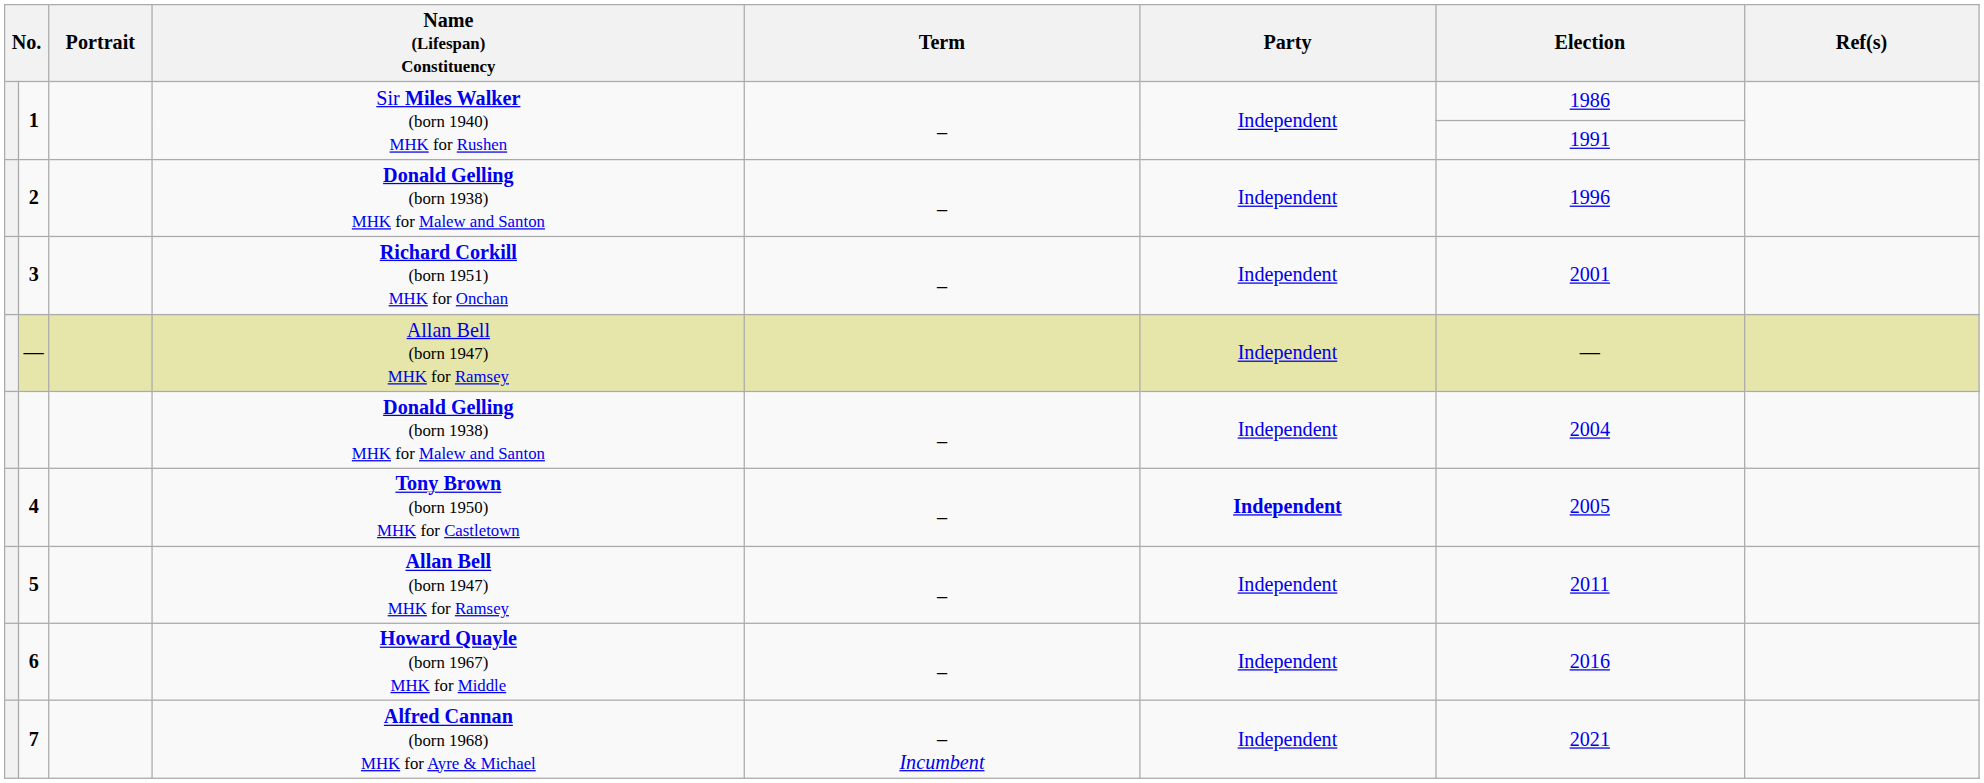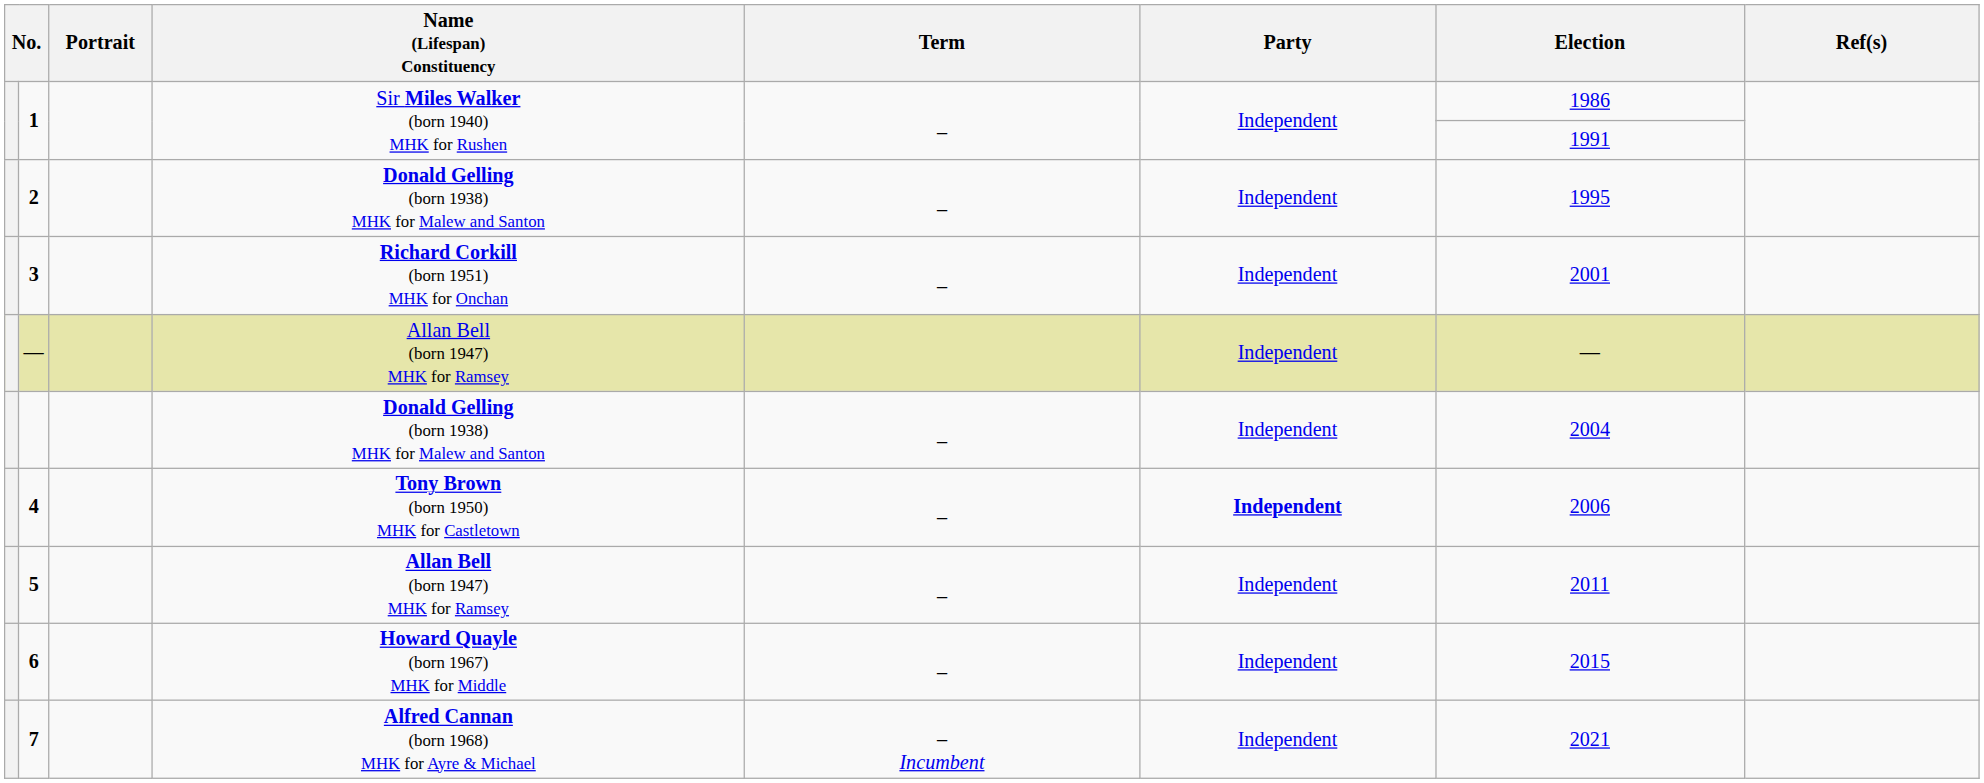(1590, 197) 1996 -> (1590, 197) 1995
(1590, 507) 2005 -> (1590, 507) 2006
(1590, 661) 2016 -> (1590, 661) 2015
